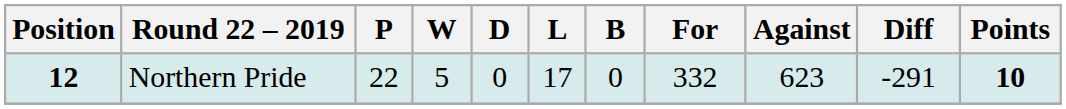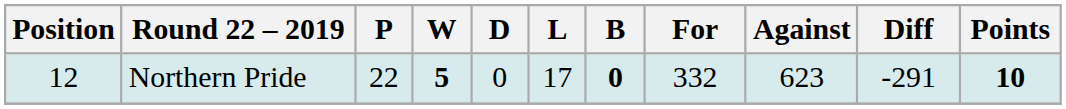(63, 77) bold -> (63, 77) normal
(442, 77) normal -> (442, 77) bold
(615, 77) normal -> (615, 77) bold
